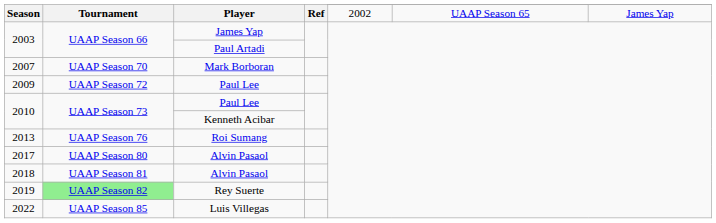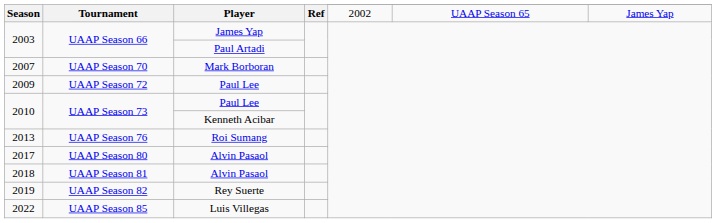(108, 191) lightgreen background -> (108, 191) no background
